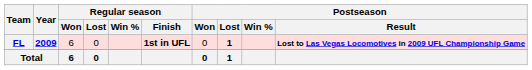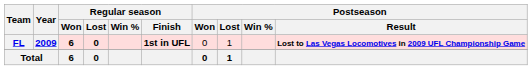(71, 42) normal -> (71, 42) bold
(96, 42) normal -> (96, 42) bold
(230, 42) bold -> (230, 42) normal
